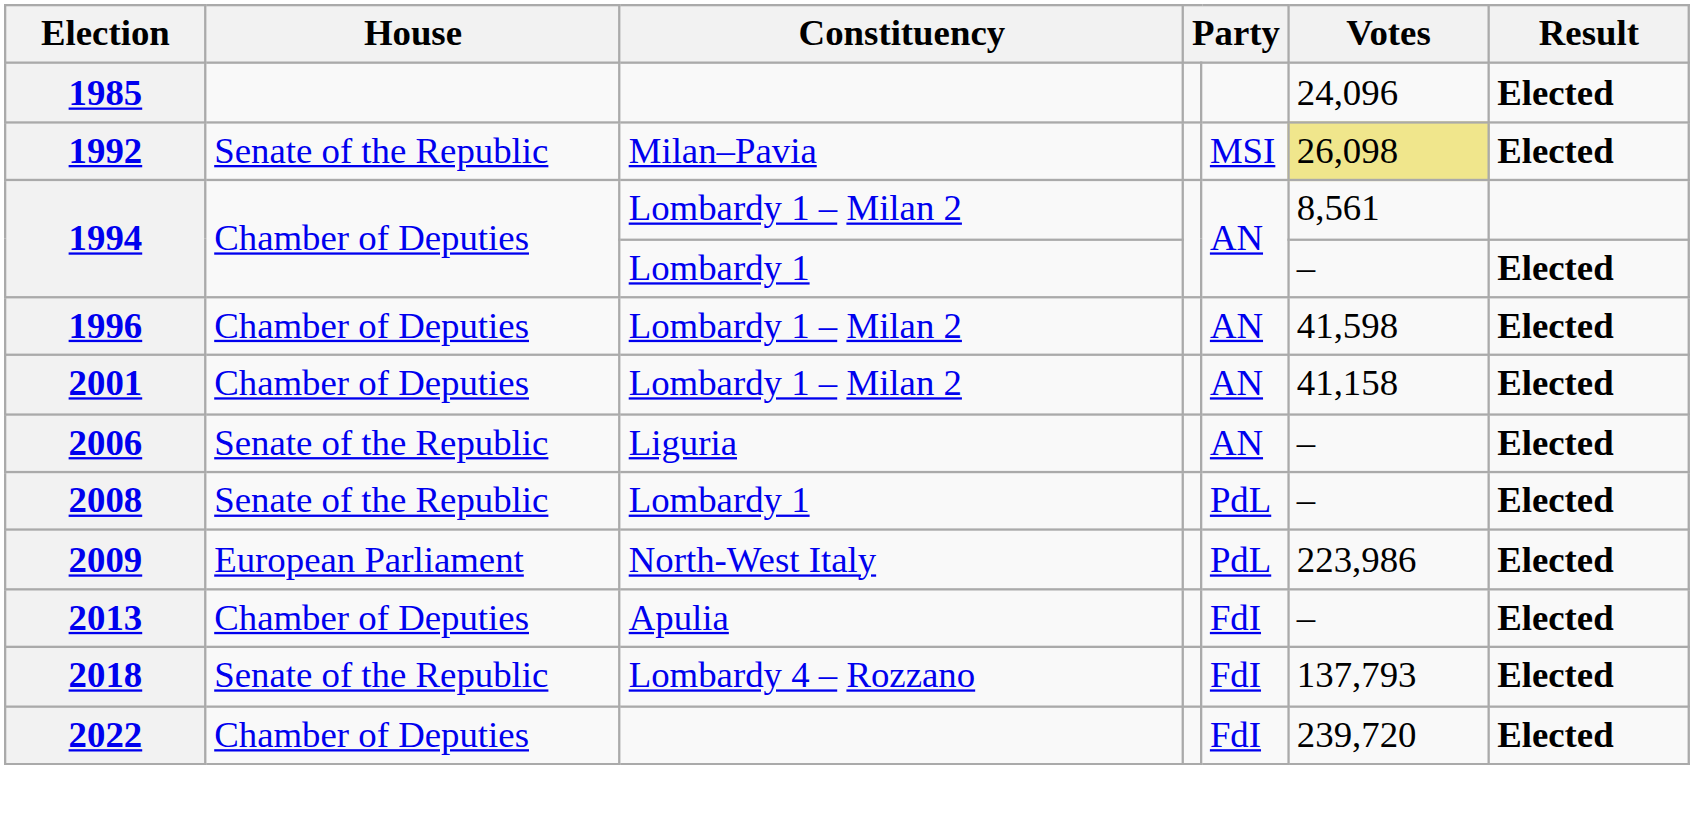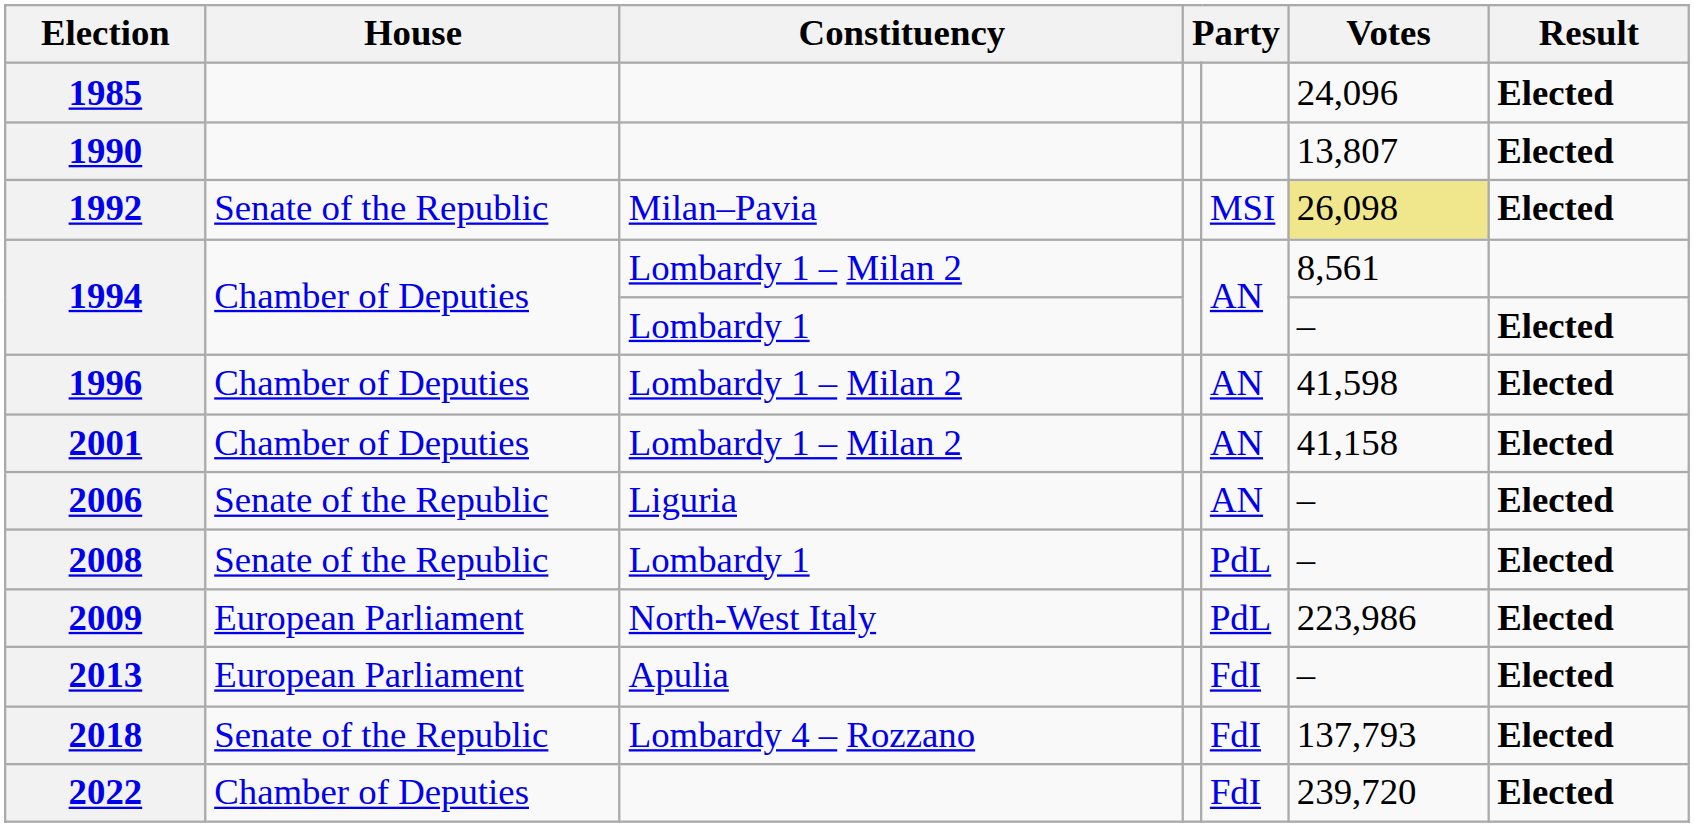+ row: (105, 150)
(372, 617) Chamber of Deputies -> (369, 675) European Parliament
